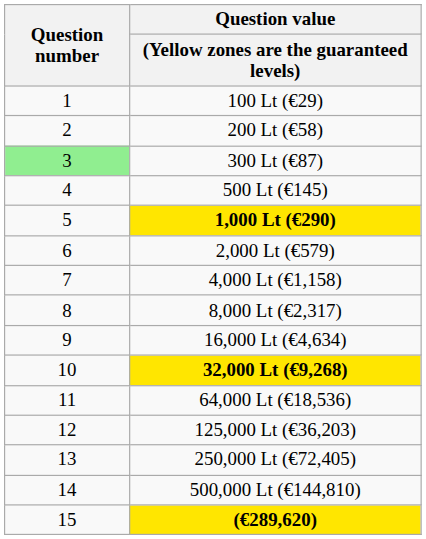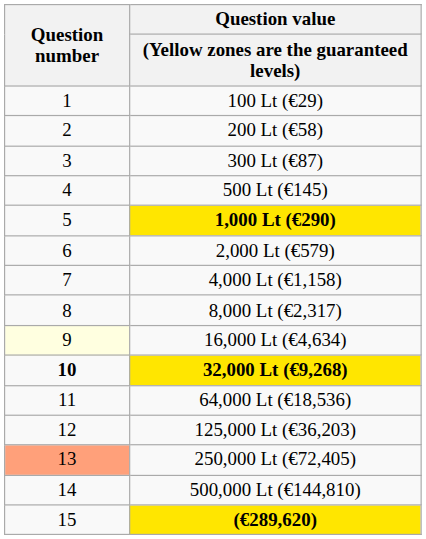(67, 160) lightgreen background -> (67, 160) no background
(67, 340) no background -> (67, 340) lightyellow background
(67, 370) normal -> (67, 370) bold
(67, 459) no background -> (67, 459) lightsalmon background
